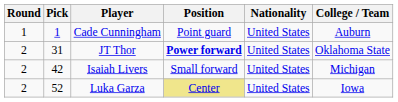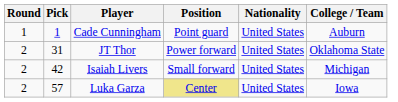(204, 50) bold -> (201, 50) normal
(57, 87) 52 -> (57, 87) 57
